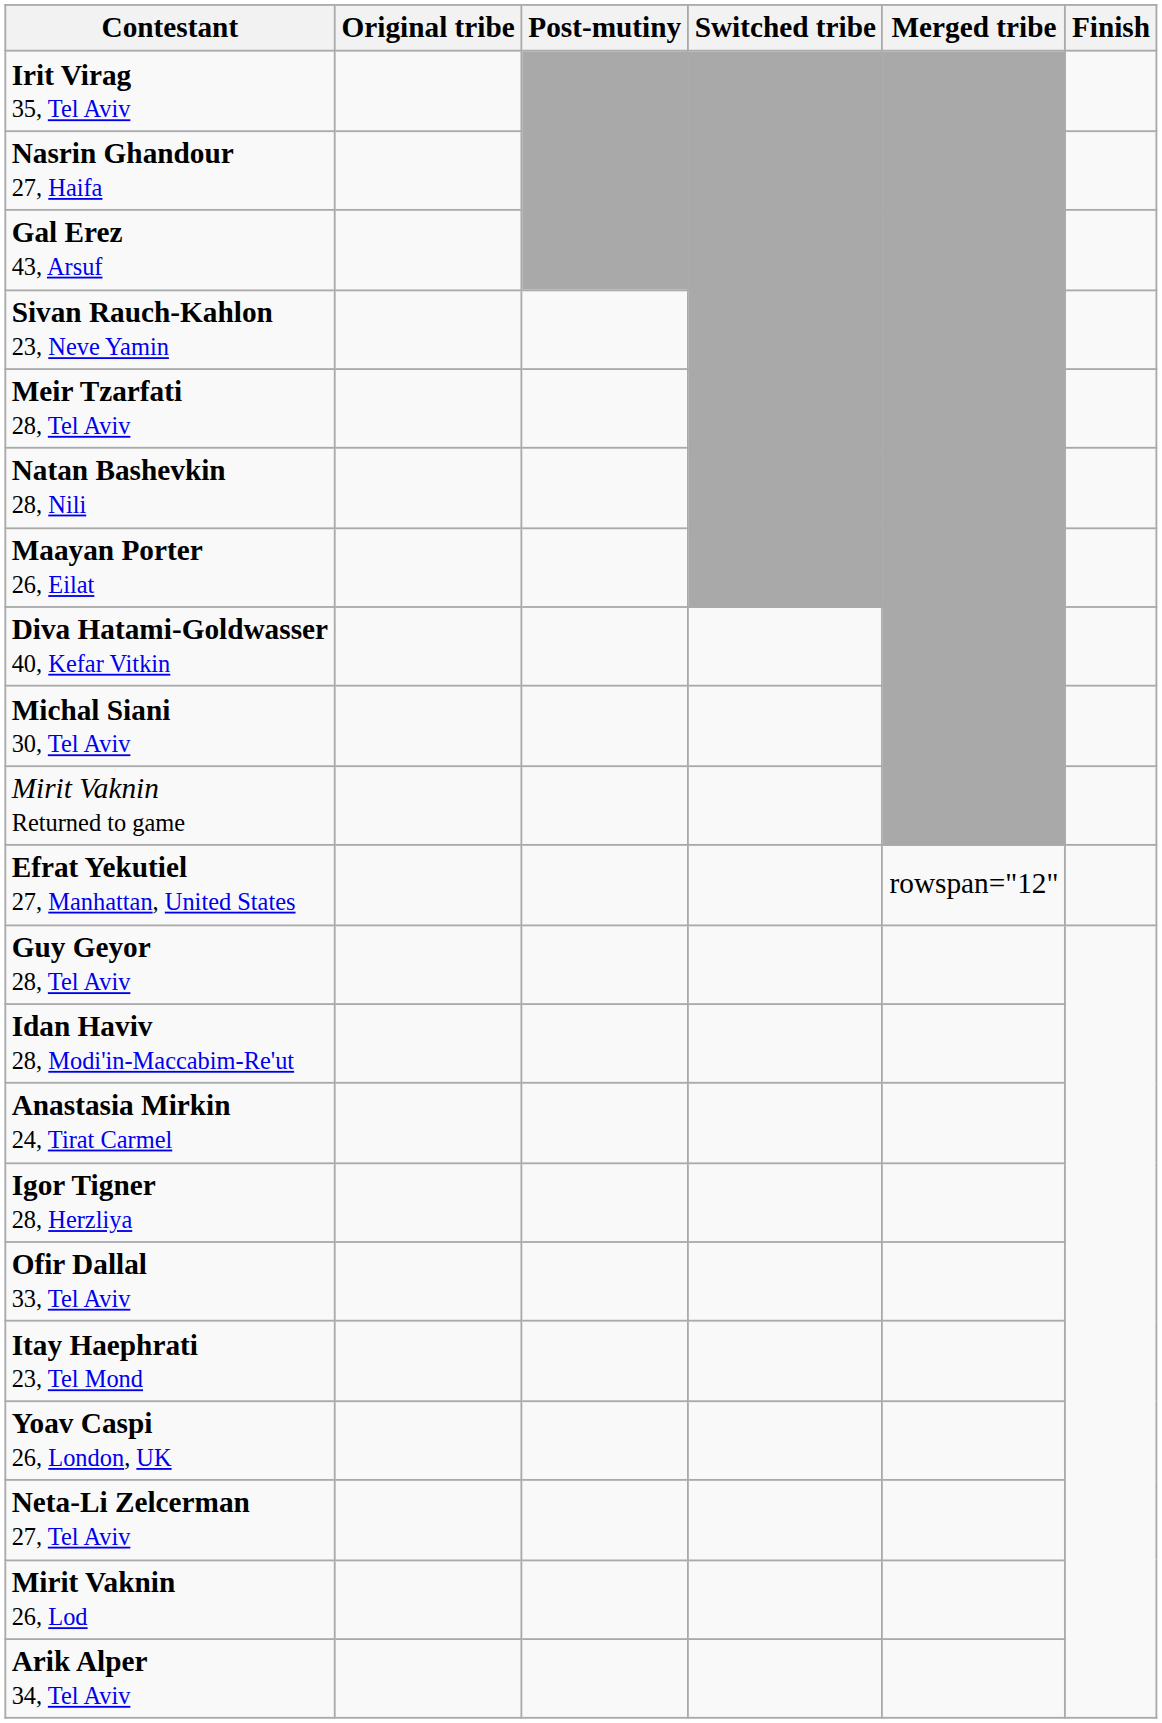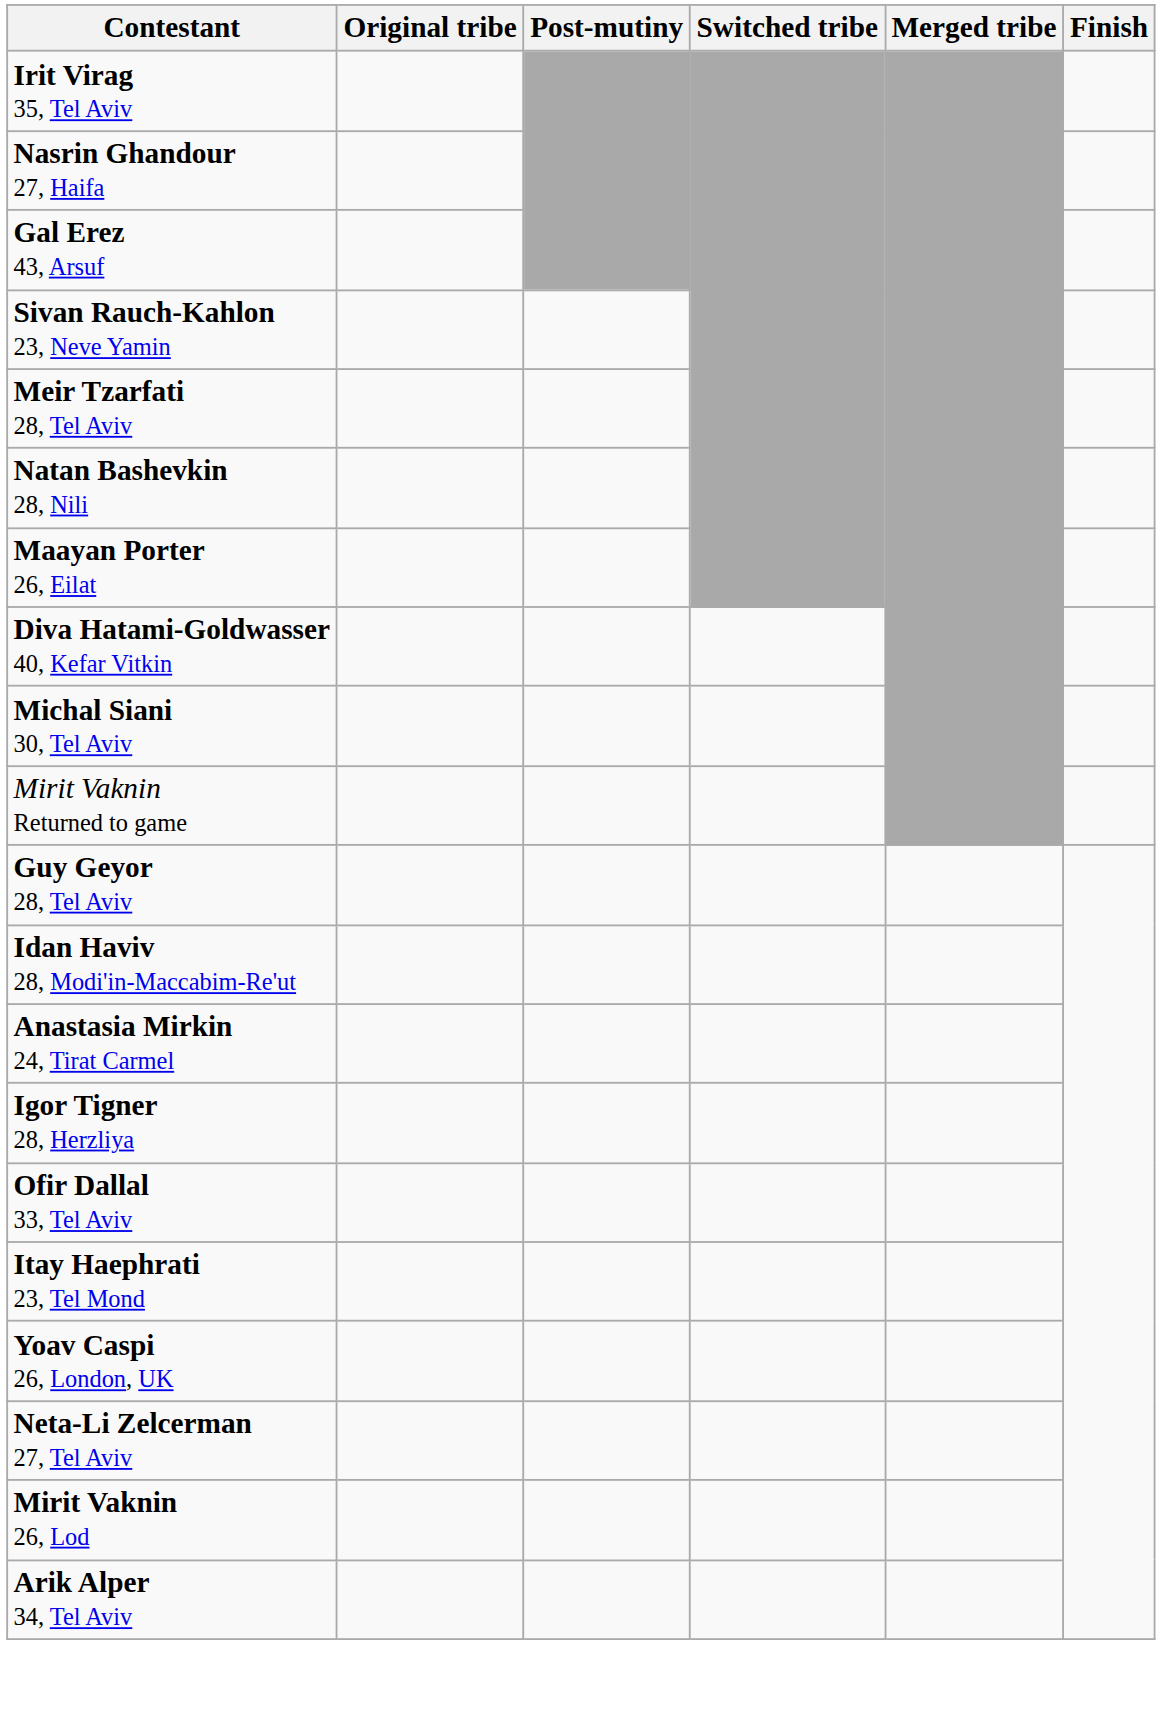- row: (154, 884)
